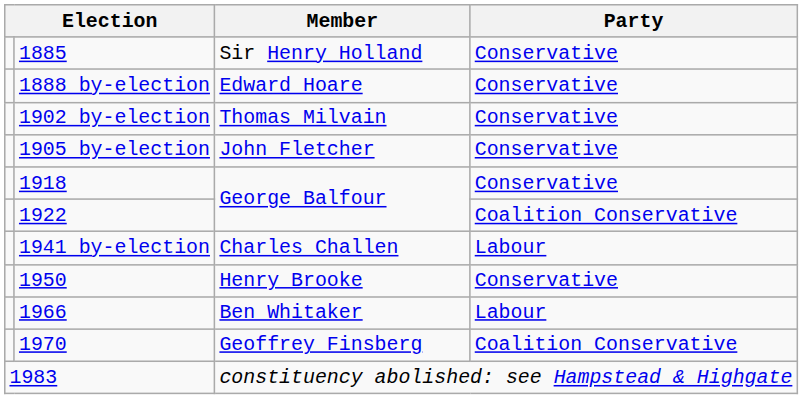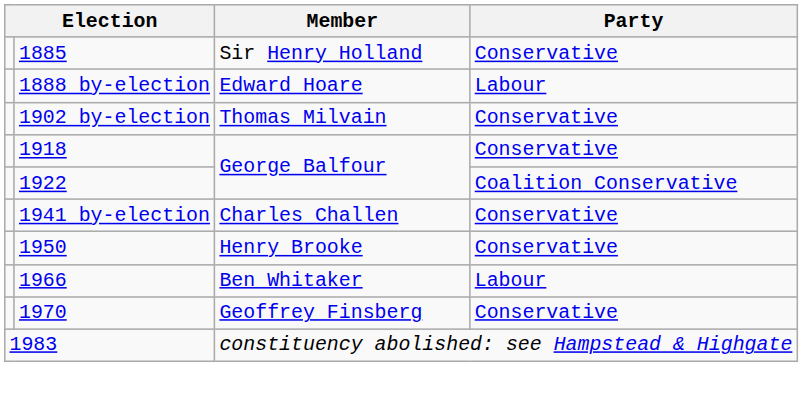(546, 86) Conservative -> (511, 86) Labour
- row: (114, 151)
(511, 248) Labour -> (546, 215) Conservative
(606, 345) Coalition Conservative -> (546, 313) Conservative
